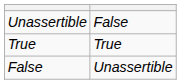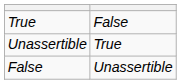(47, 22) Unassertible -> (22, 22) True
(22, 44) True -> (47, 44) Unassertible
